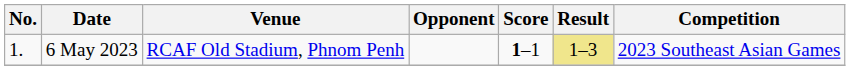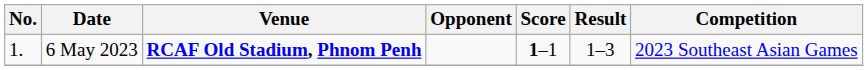(275, 49) normal -> (284, 49) bold
(583, 49) khaki background -> (600, 49) no background
